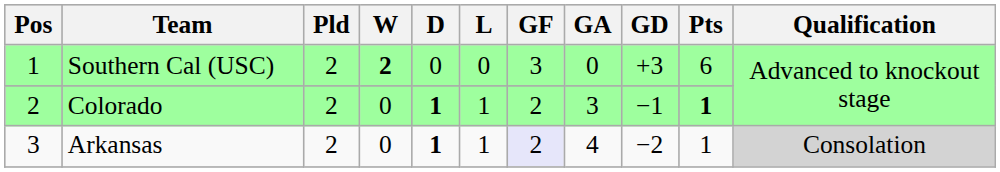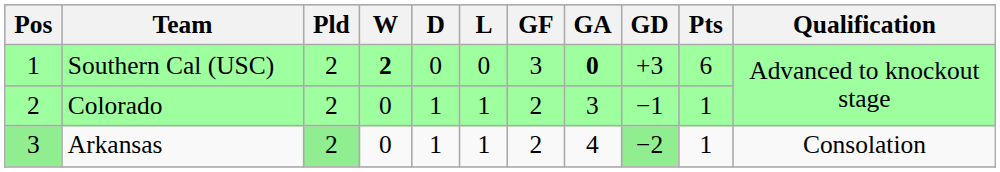(592, 65) normal -> (592, 65) bold
(436, 105) bold -> (436, 105) normal
(706, 105) bold -> (706, 105) normal
(33, 145) no background -> (33, 145) lightgreen background
(331, 145) no background -> (331, 145) lightgreen background
(436, 145) bold -> (436, 145) normal
(536, 145) lavender background -> (536, 145) no background
(650, 145) no background -> (650, 145) lightgreen background
(864, 145) lightgrey background -> (864, 145) no background
